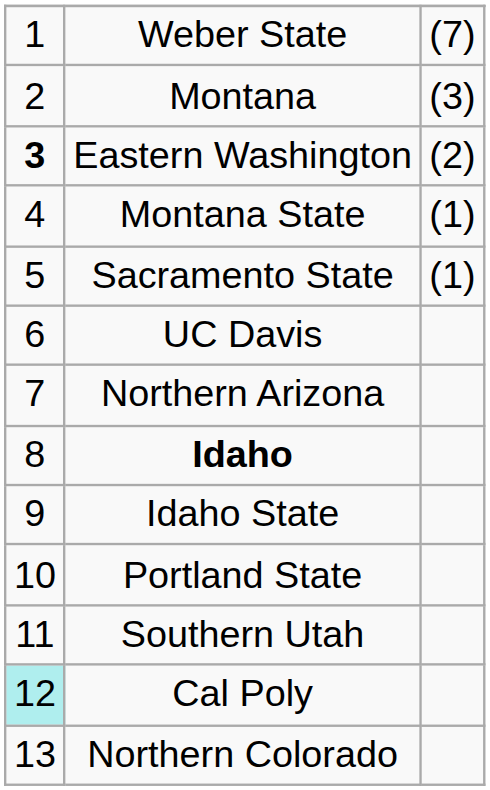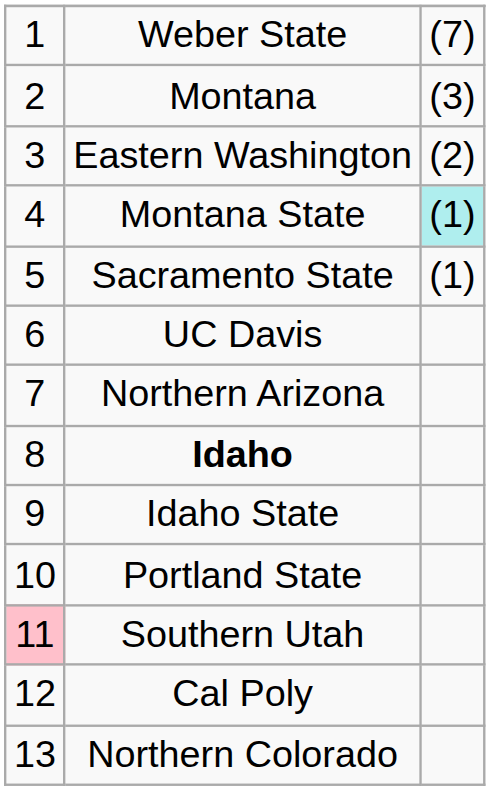(35, 154) bold -> (35, 154) normal
(452, 214) no background -> (452, 214) paleturquoise background
(35, 634) no background -> (35, 634) pink background
(35, 693) paleturquoise background -> (35, 693) no background
